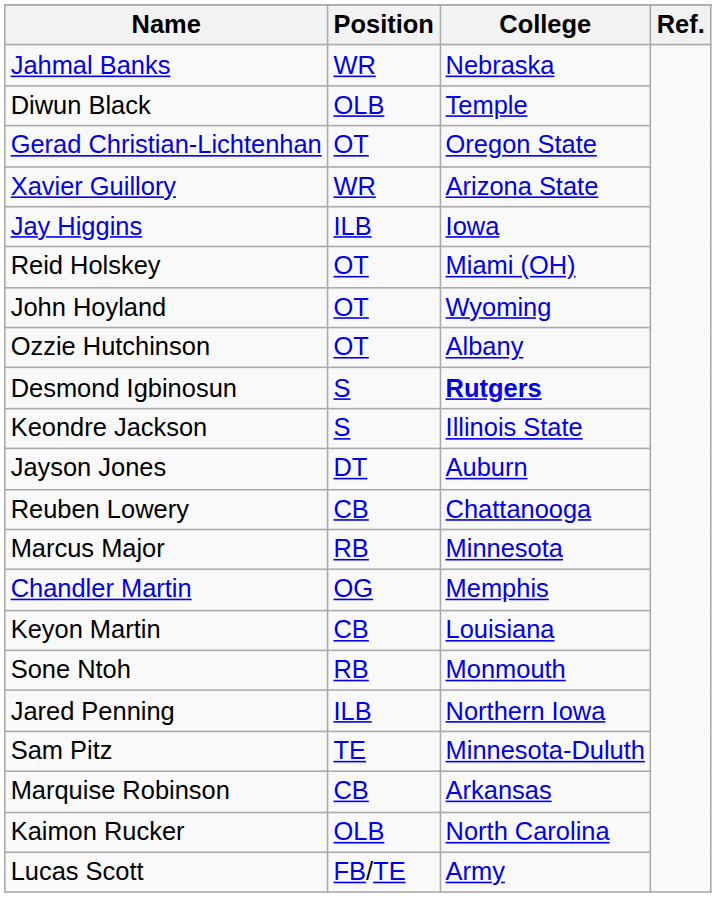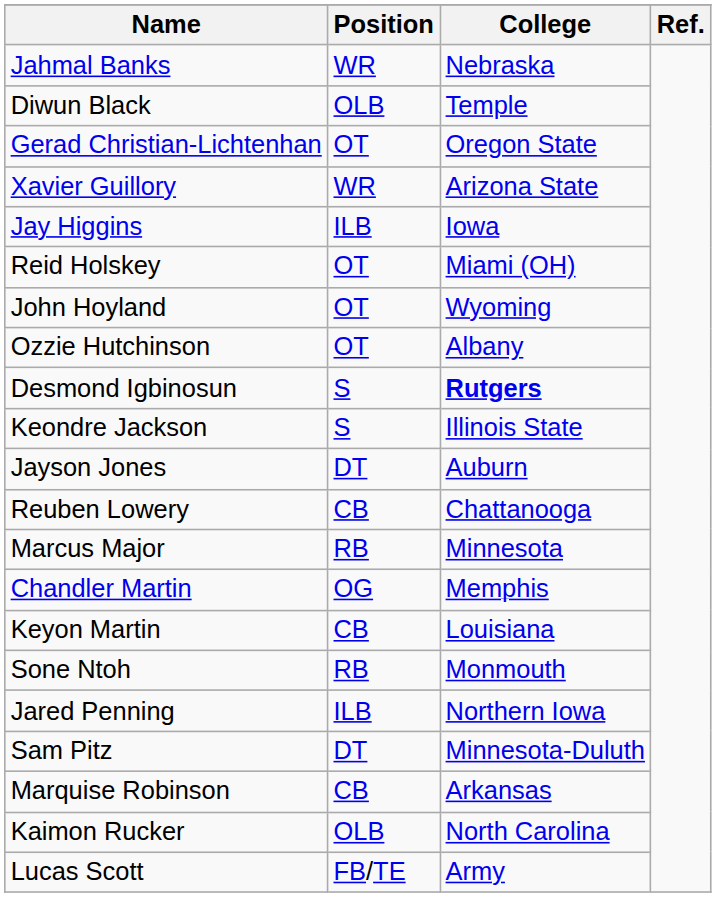(350, 750) TE -> (350, 750) DT
